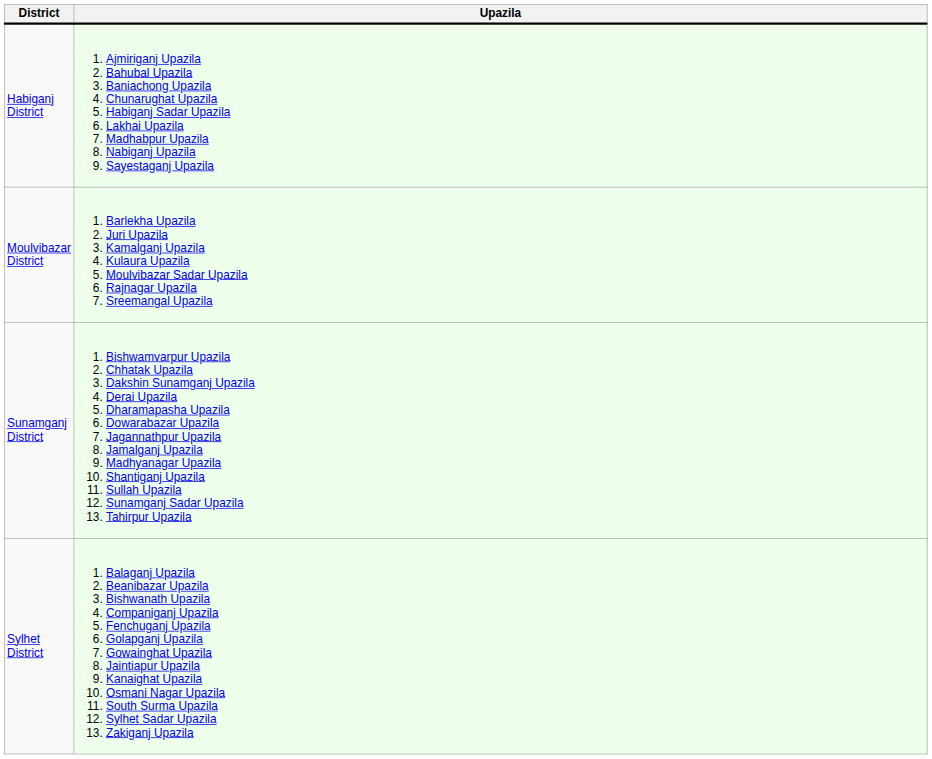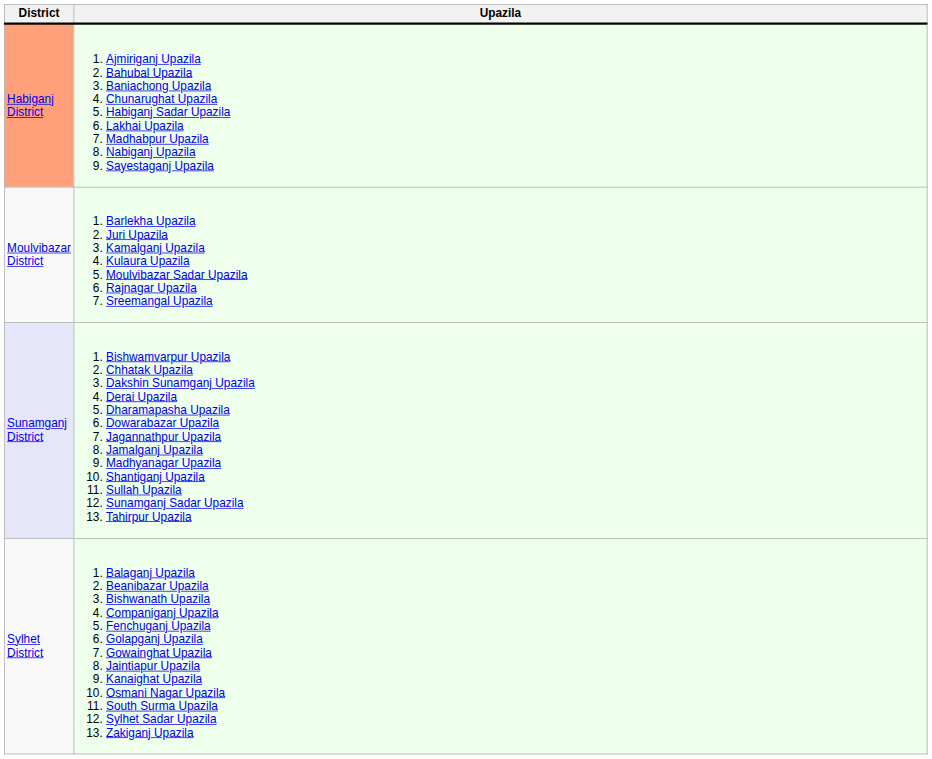(30, 105) no background -> (30, 105) lightsalmon background
(37, 430) no background -> (37, 430) lavender background
